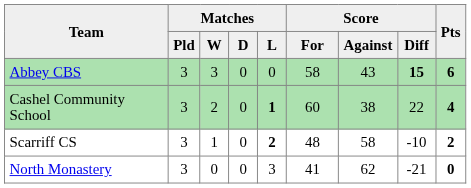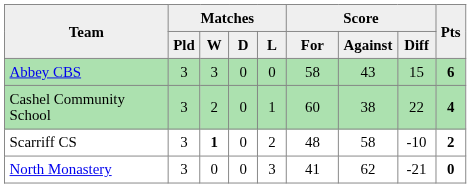(417, 71) bold -> (417, 71) normal
(272, 107) bold -> (272, 107) normal
(214, 142) normal -> (214, 142) bold
(272, 142) bold -> (272, 142) normal
